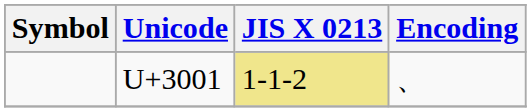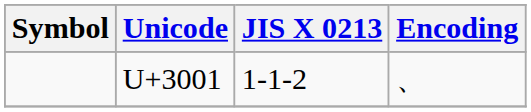(274, 78) khaki background -> (274, 78) no background
